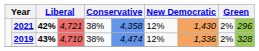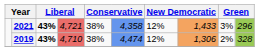(47, 26) 42% -> (47, 26) 43%
(205, 26) 1,430 -> (205, 26) 1,433
(227, 26) 2% -> (227, 26) 3%
(205, 40) 1,336 -> (205, 40) 1,306
